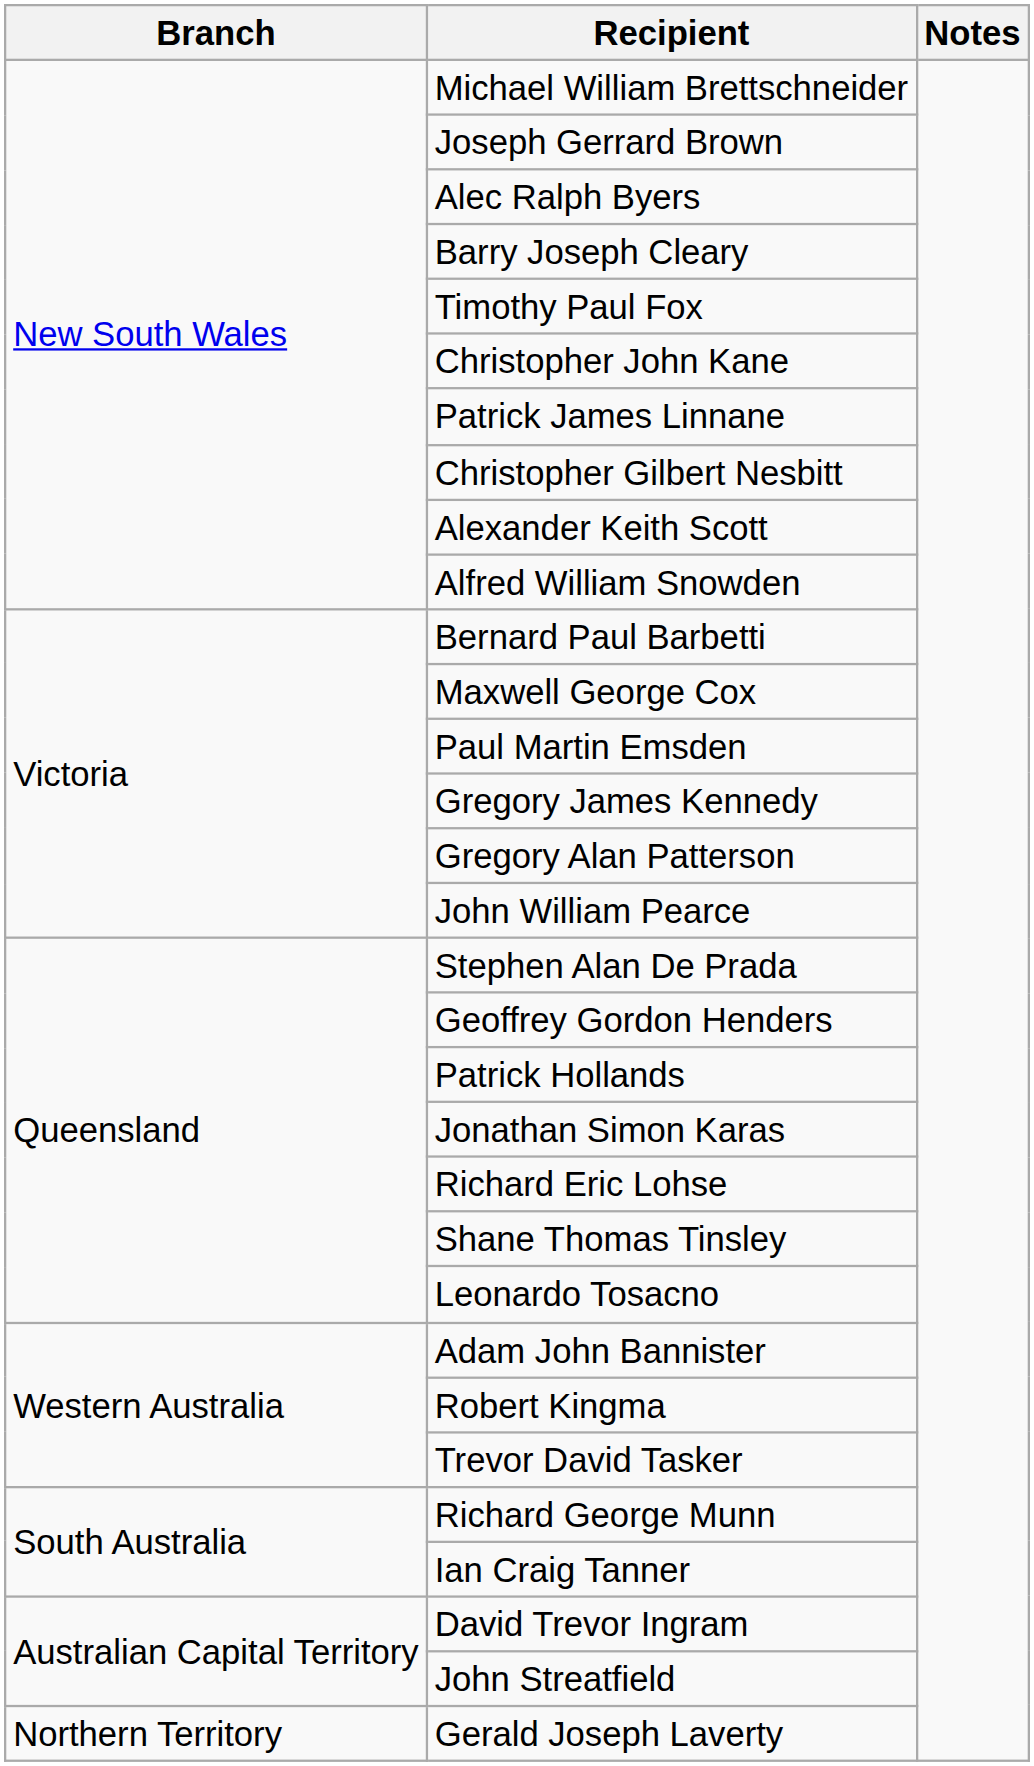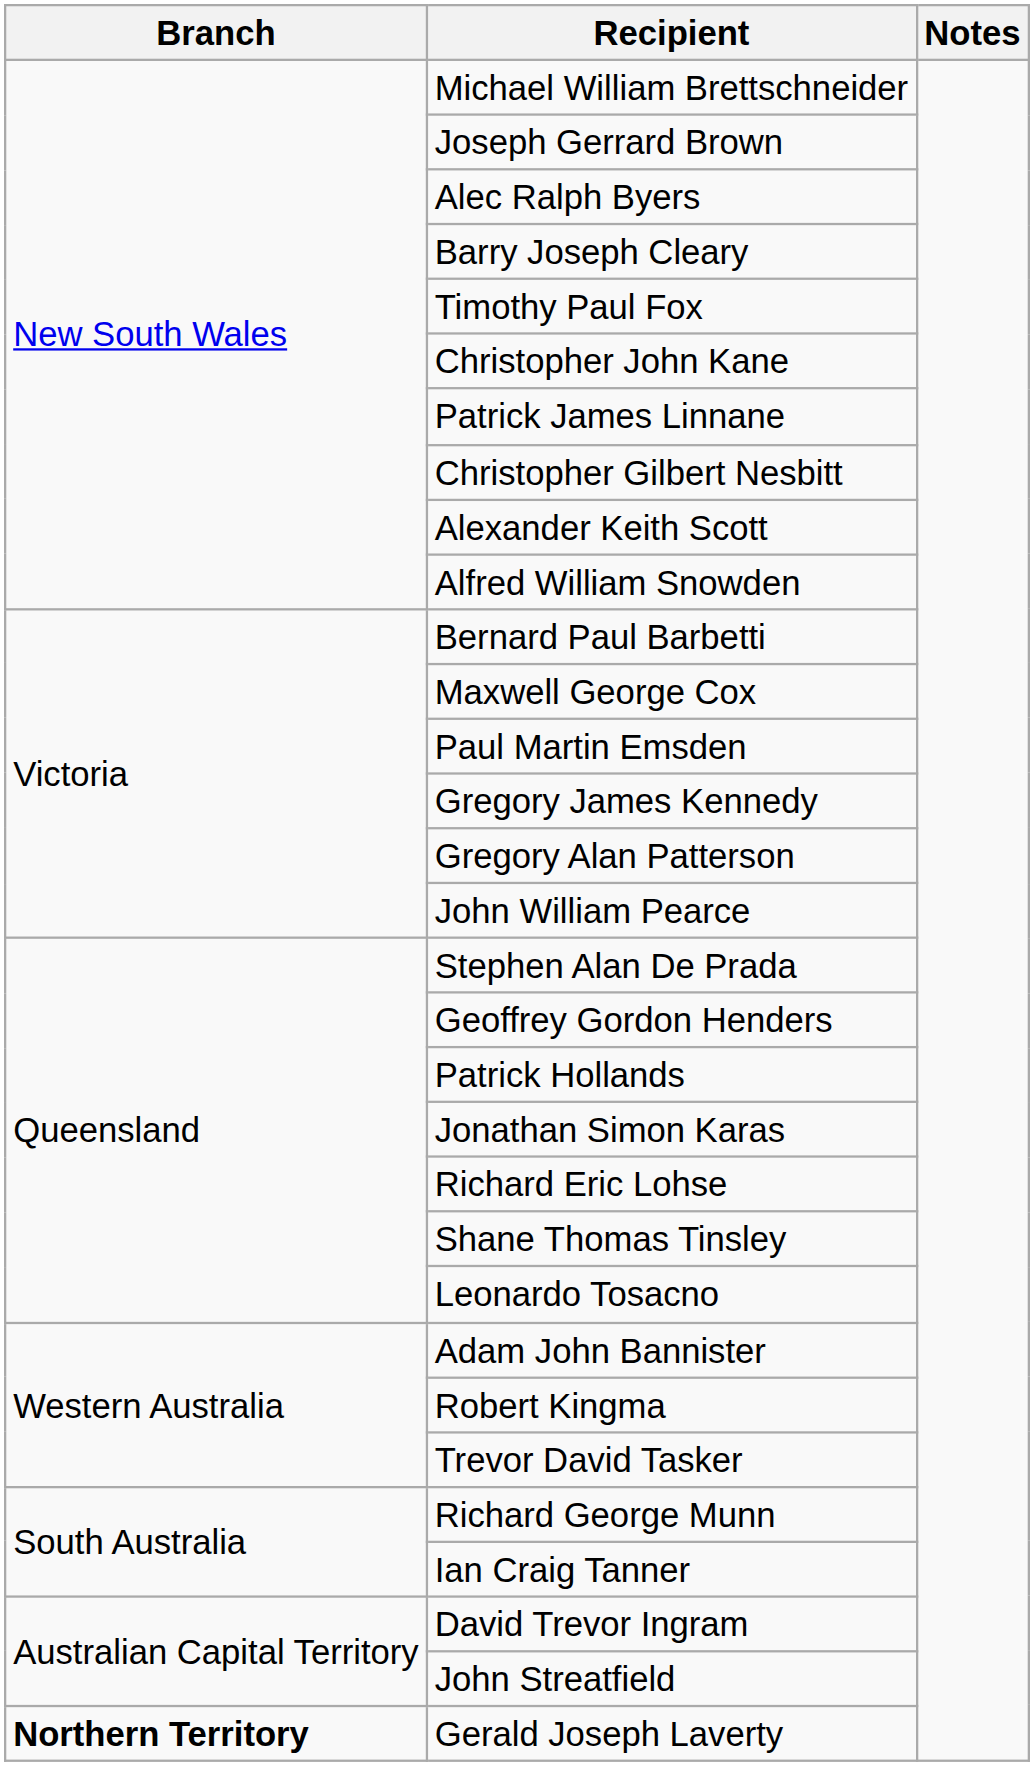(148, 1733) normal -> (161, 1733) bold
